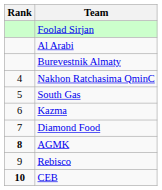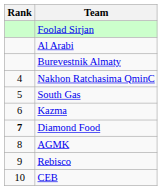(20, 128) normal -> (20, 128) bold
(20, 144) bold -> (20, 144) normal
(20, 177) bold -> (20, 177) normal
